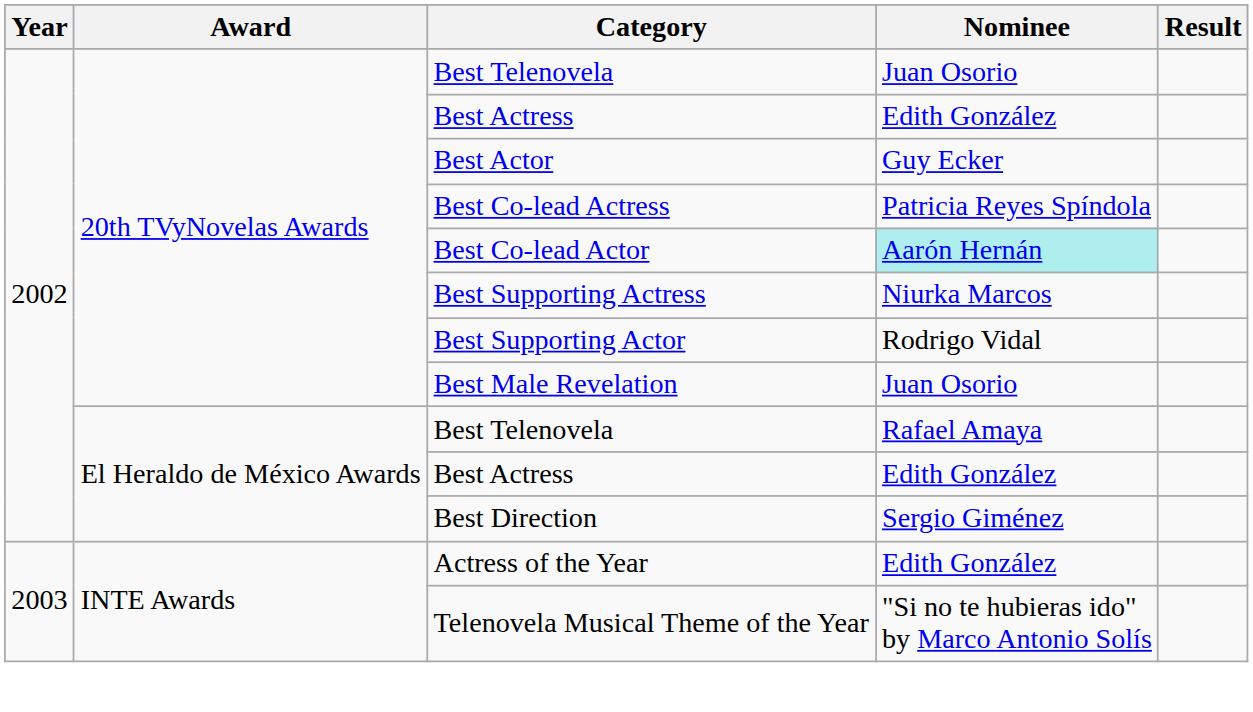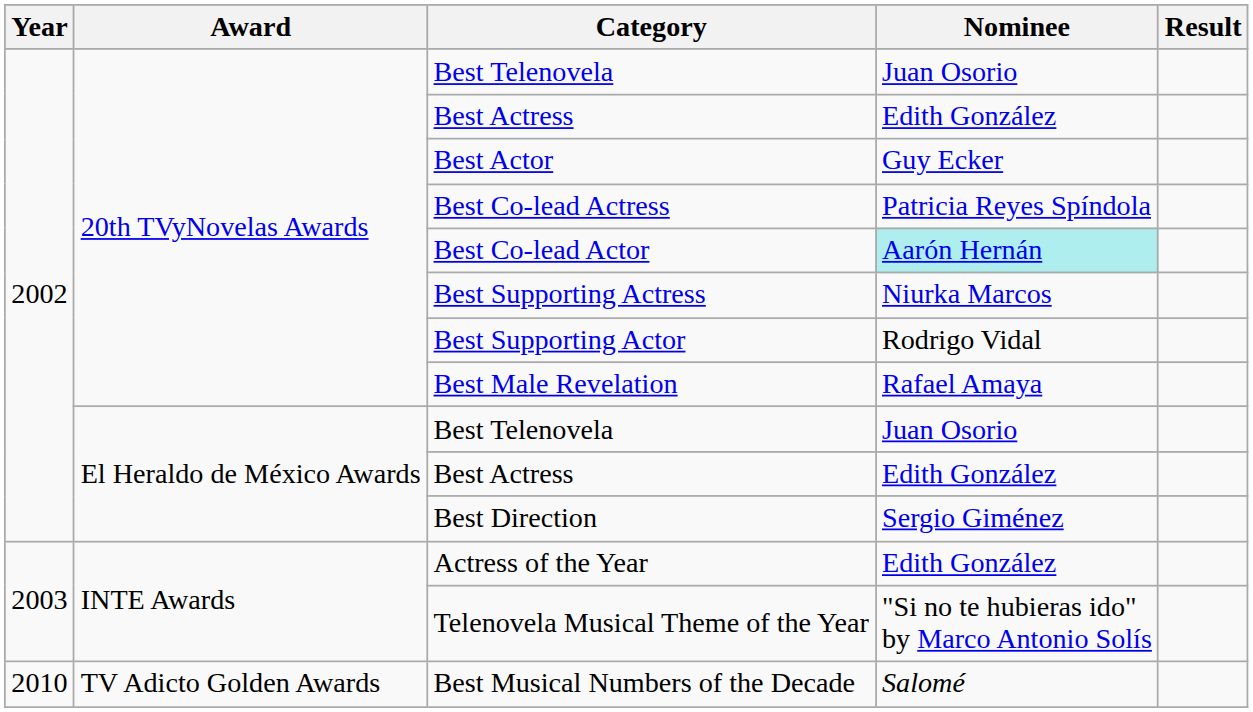(950, 384) Juan Osorio -> (962, 384) Rafael Amaya
(962, 428) Rafael Amaya -> (950, 428) Juan Osorio
+ row: (230, 683)
